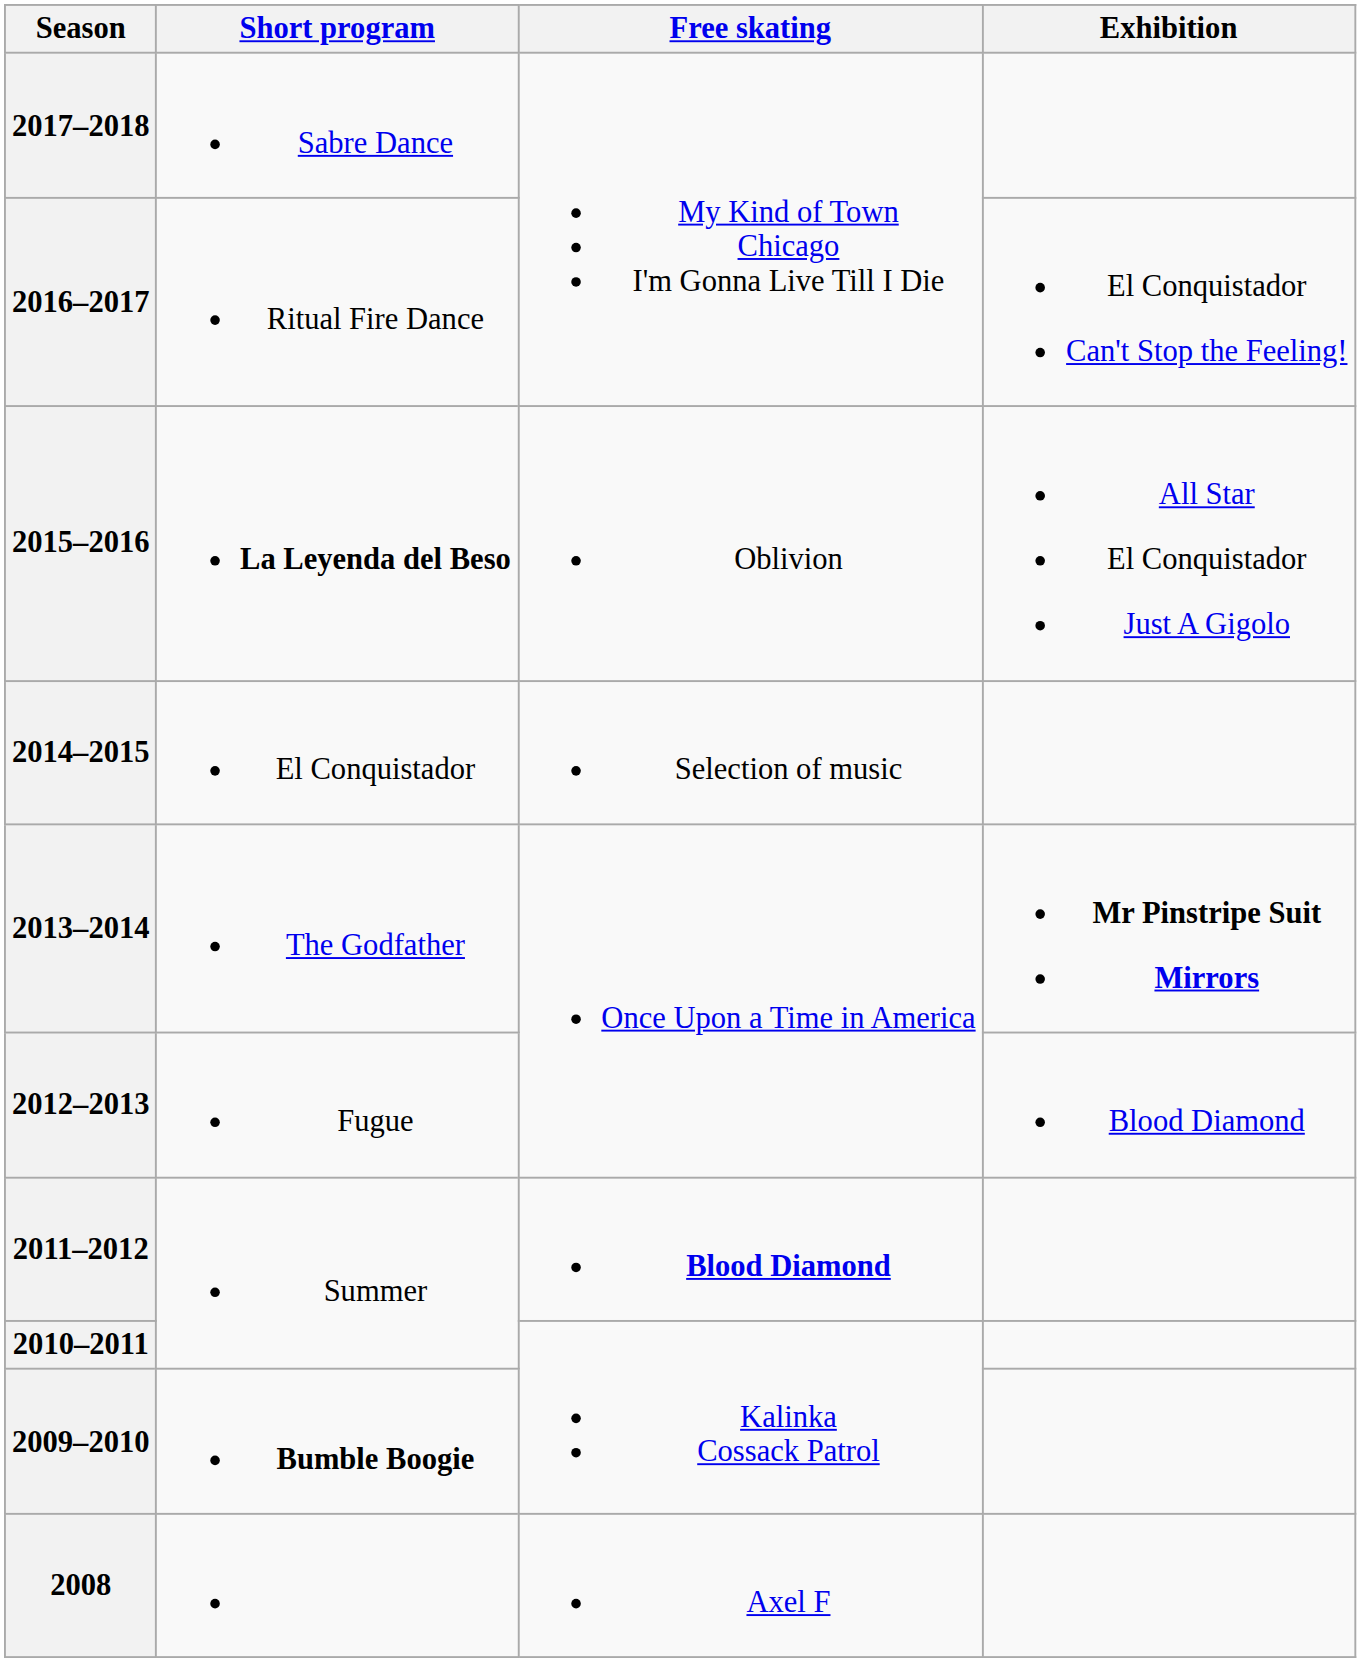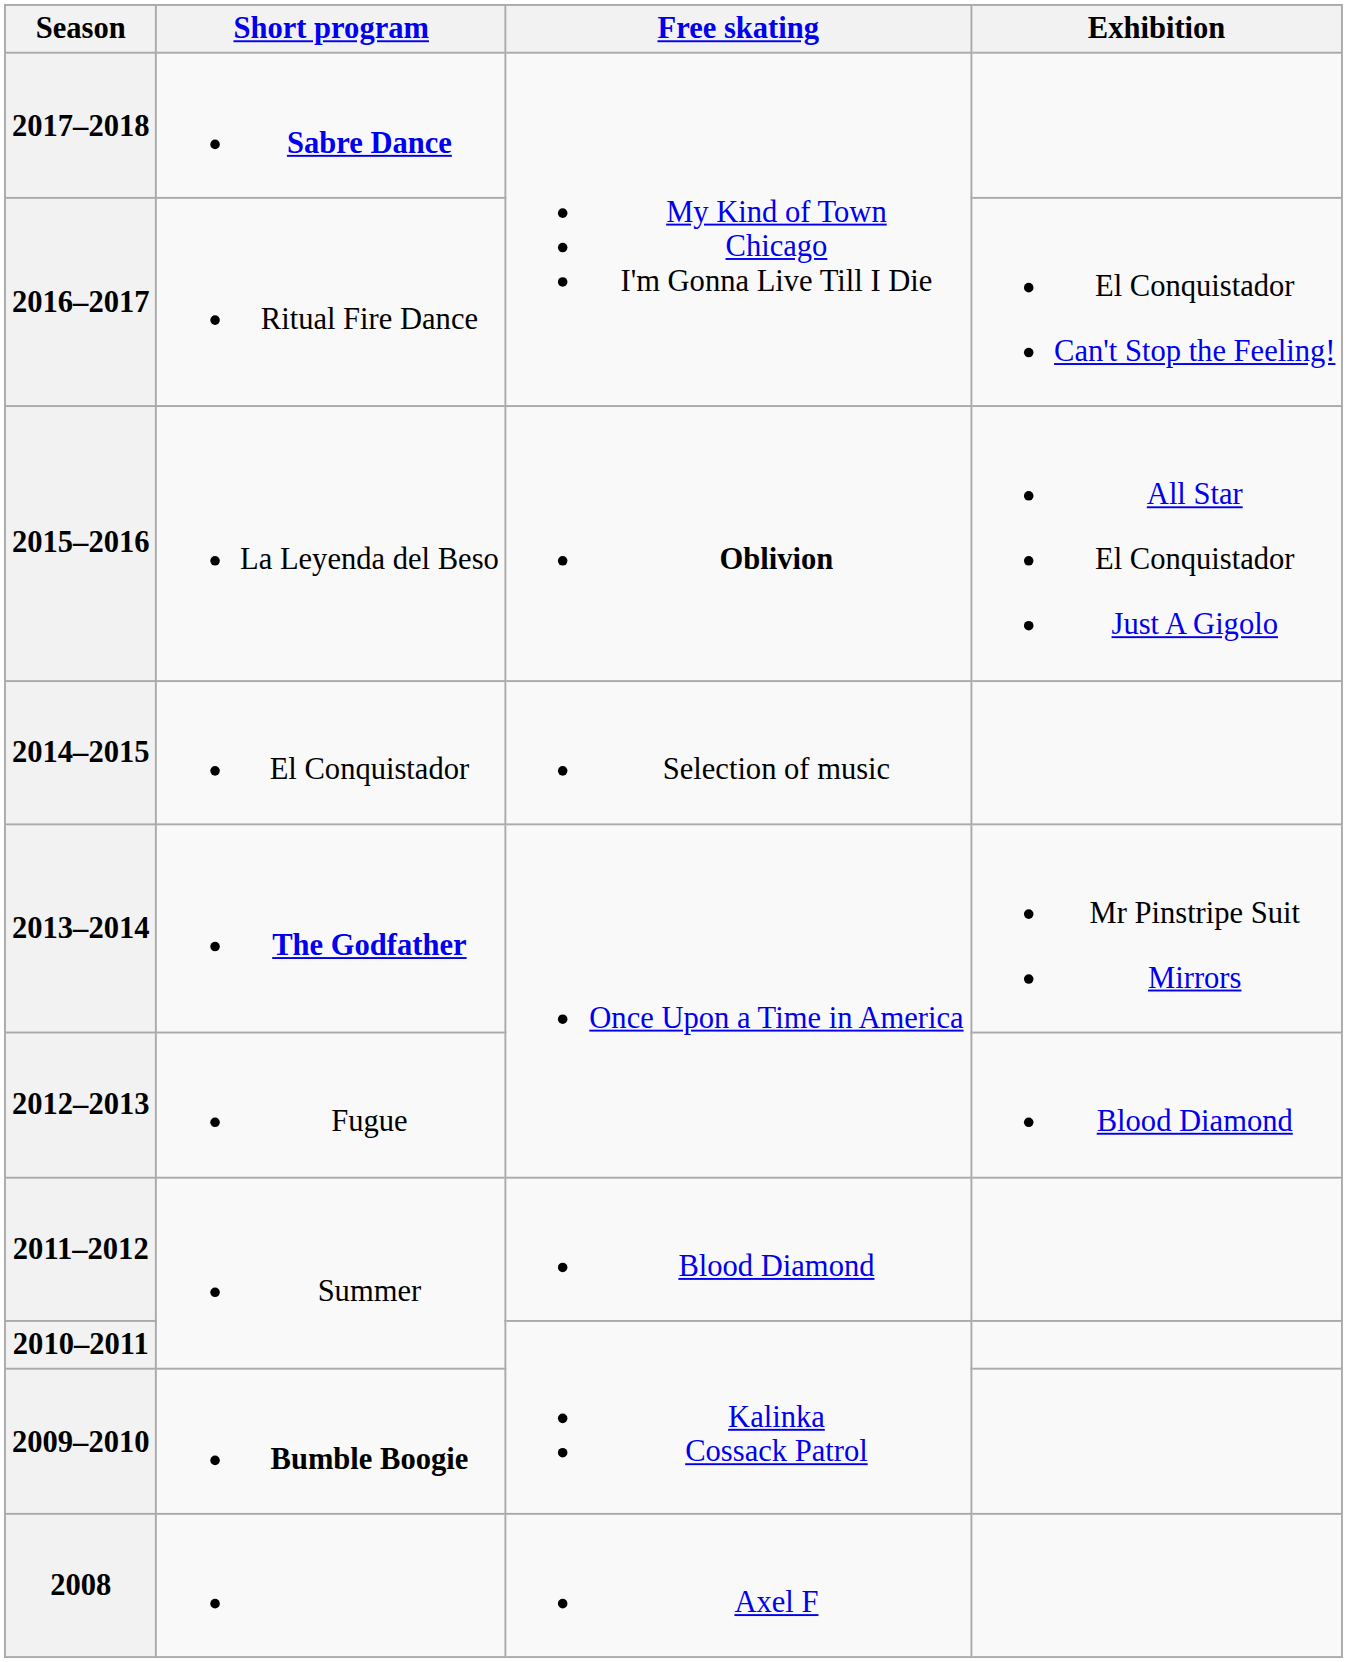(337, 143) normal -> (331, 143) bold
(337, 560) bold -> (331, 560) normal
(750, 560) normal -> (738, 560) bold
(337, 946) normal -> (331, 946) bold
(1169, 946) bold -> (1157, 946) normal
(750, 1266) bold -> (738, 1266) normal
